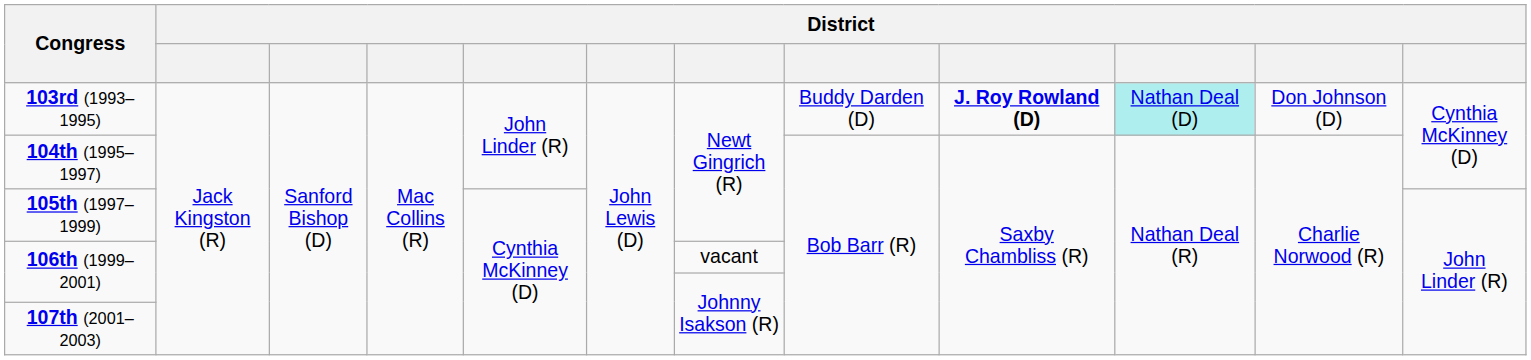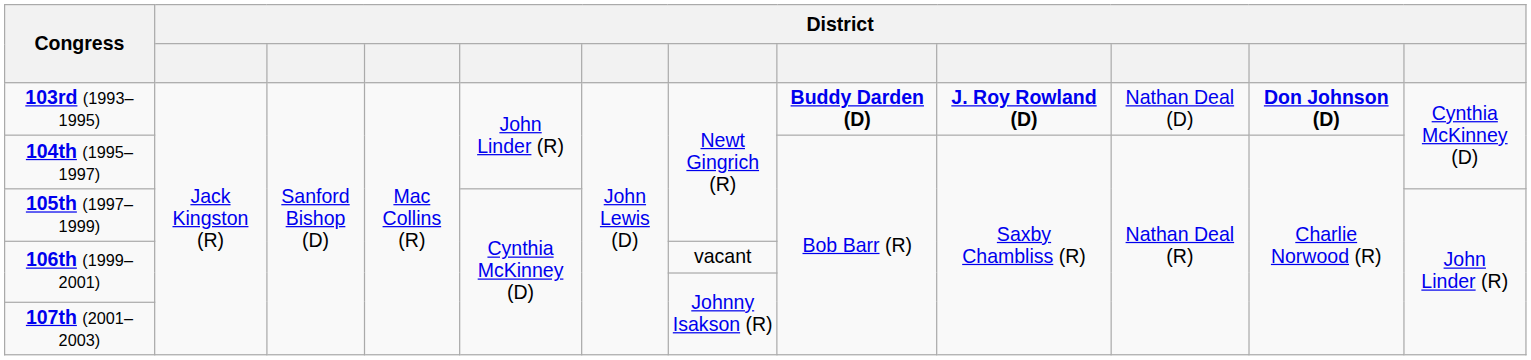(861, 109) normal -> (857, 109) bold
(1185, 109) paleturquoise background -> (1180, 109) no background
(1329, 109) normal -> (1326, 109) bold
